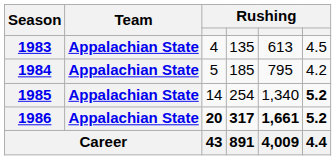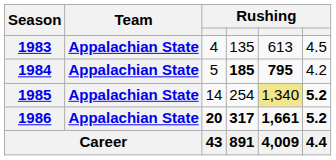(242, 71) normal -> (242, 71) bold
(280, 71) normal -> (280, 71) bold
(280, 94) no background -> (280, 94) khaki background
